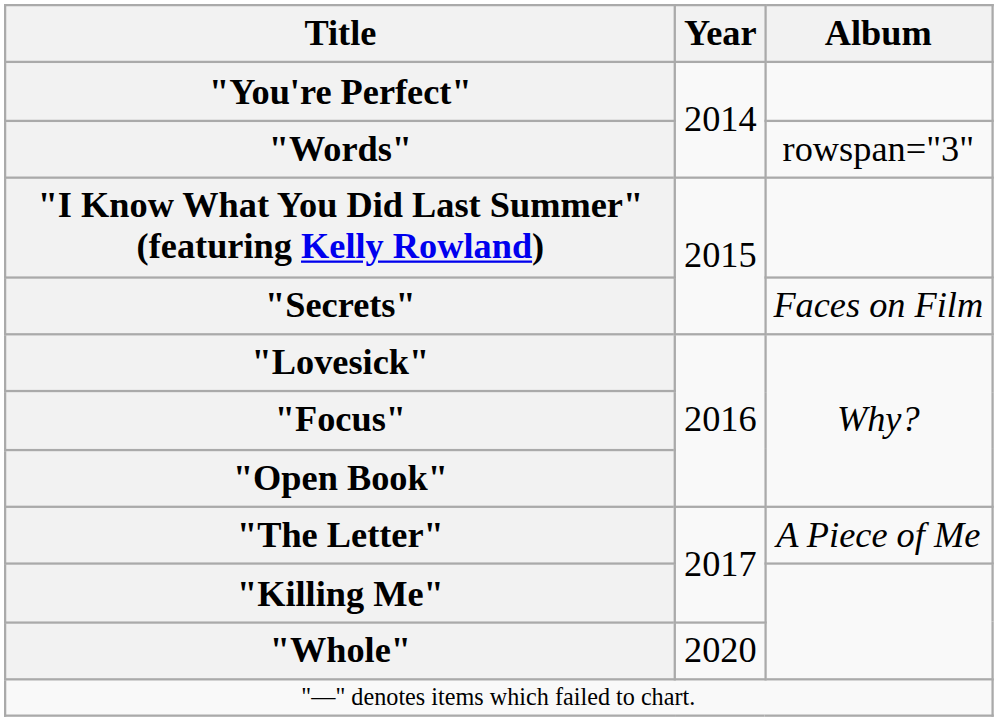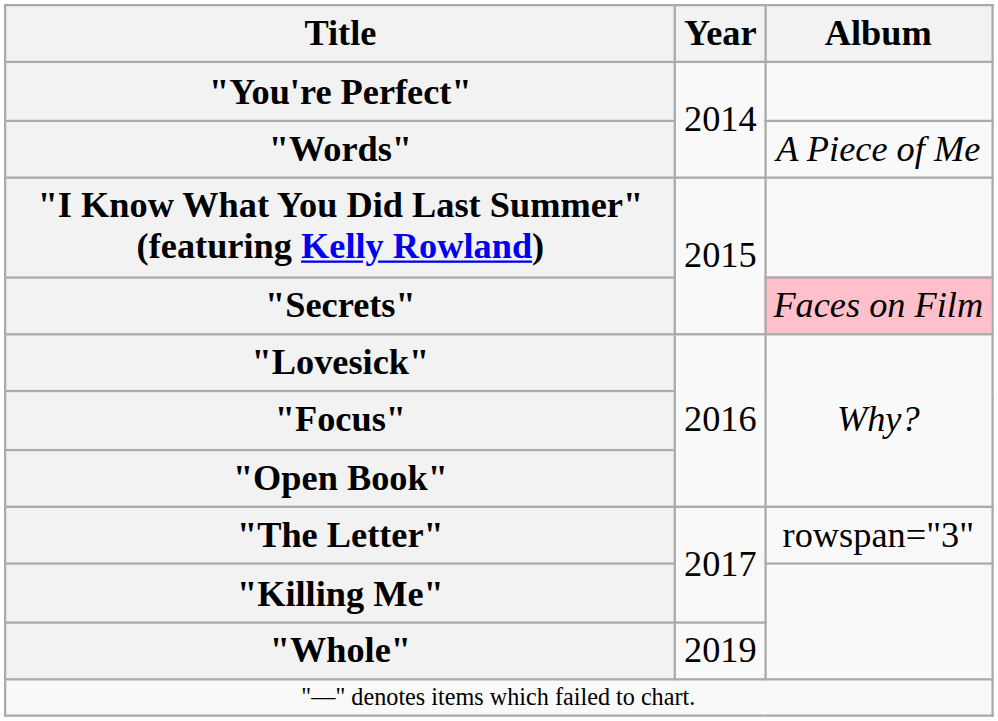(878, 148) rowspan="3" -> (878, 148) A Piece of Me
(878, 304) no background -> (878, 304) pink background
(878, 534) A Piece of Me -> (878, 534) rowspan="3"
(720, 650) 2020 -> (720, 650) 2019
